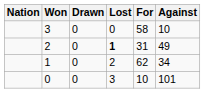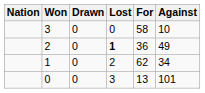(142, 46) 31 -> (142, 46) 36
(142, 79) 10 -> (142, 79) 13
